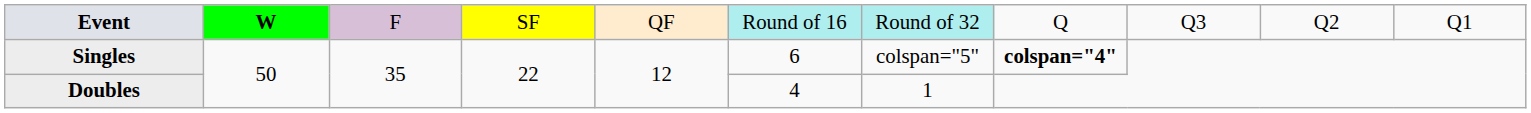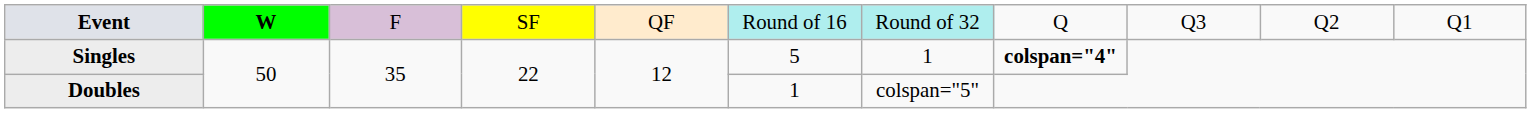(794, 56) 6 -> (794, 56) 5
(927, 56) colspan="5" -> (927, 56) 1
(794, 90) 4 -> (794, 90) 1
(927, 90) 1 -> (927, 90) colspan="5"
